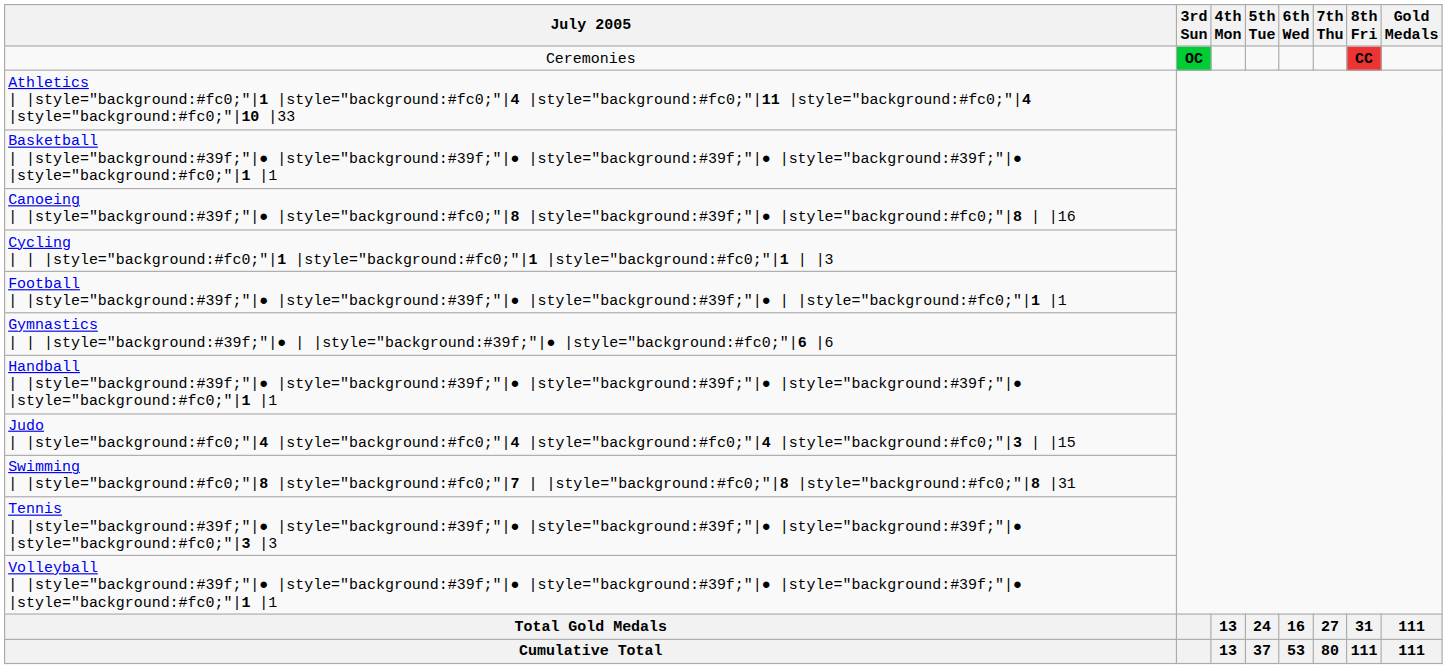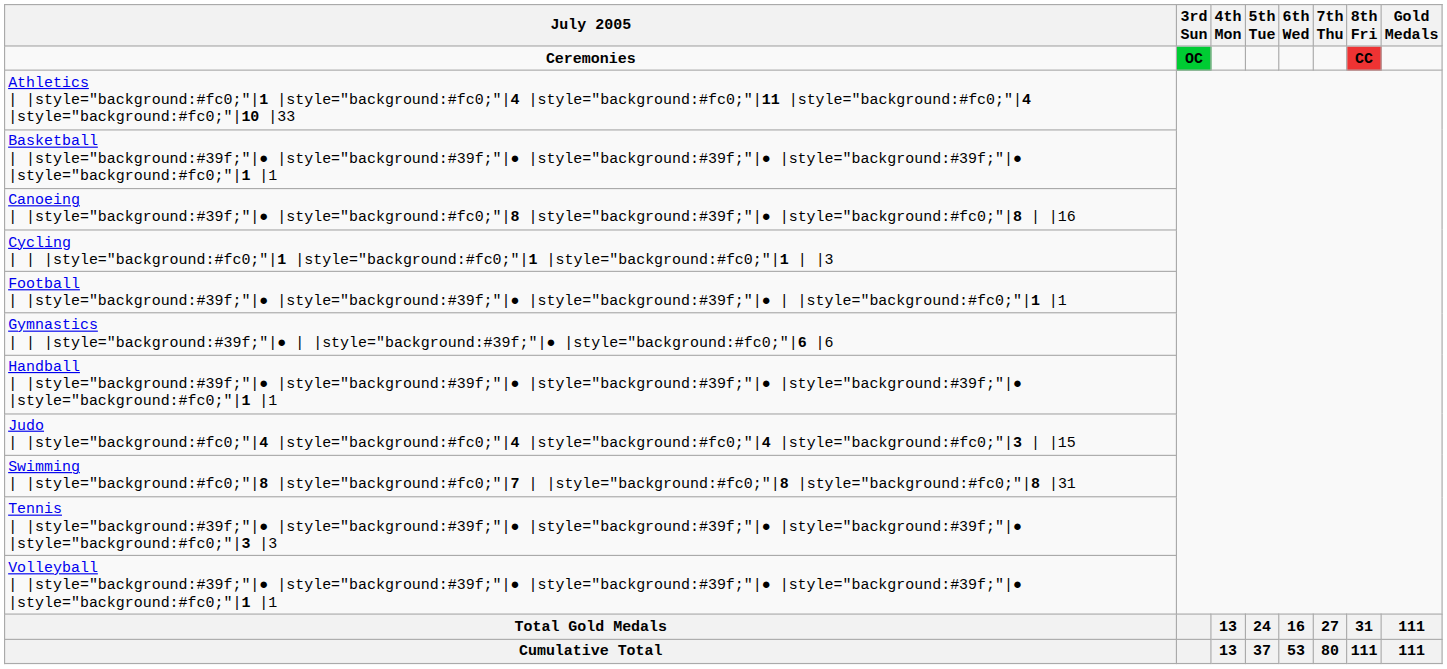(591, 58) normal -> (591, 58) bold
